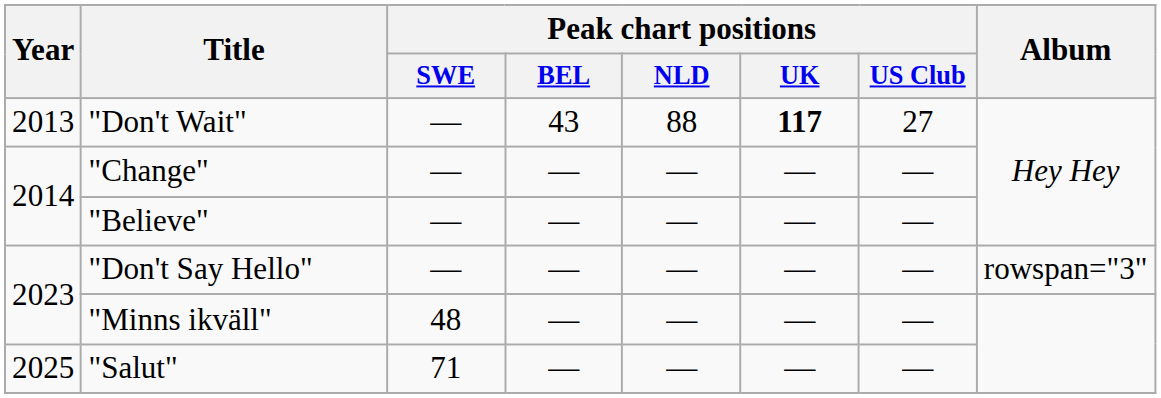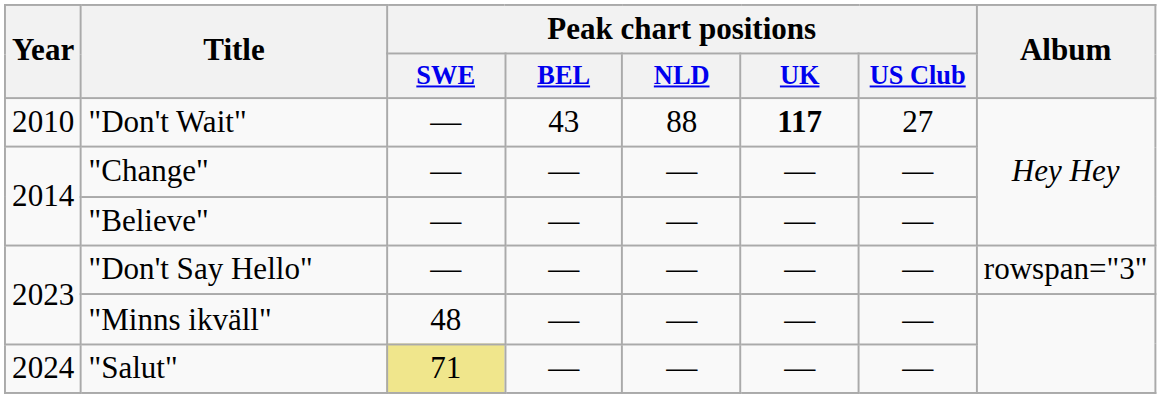(43, 121) 2013 -> (43, 121) 2010
(43, 368) 2025 -> (43, 368) 2024
(446, 368) no background -> (446, 368) khaki background
